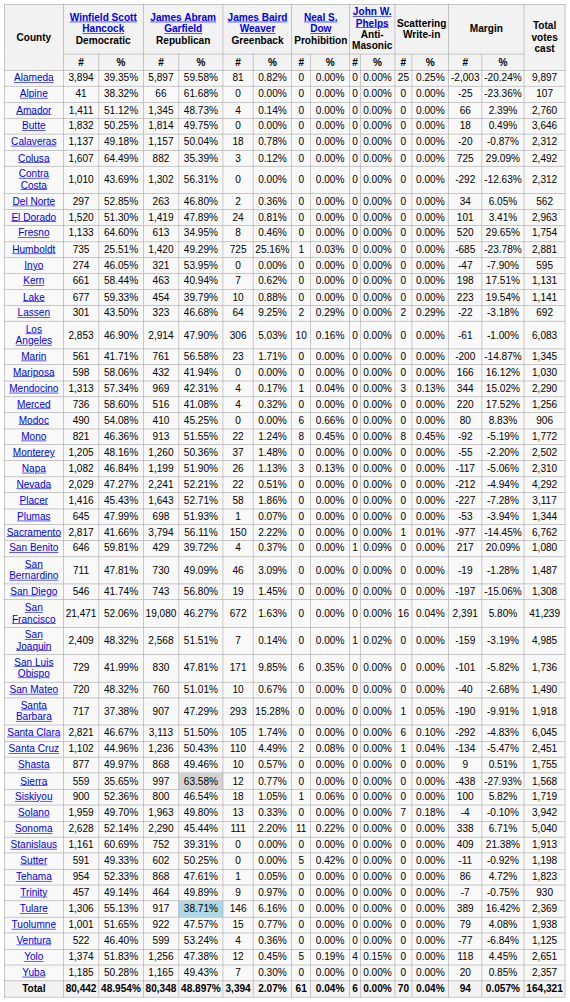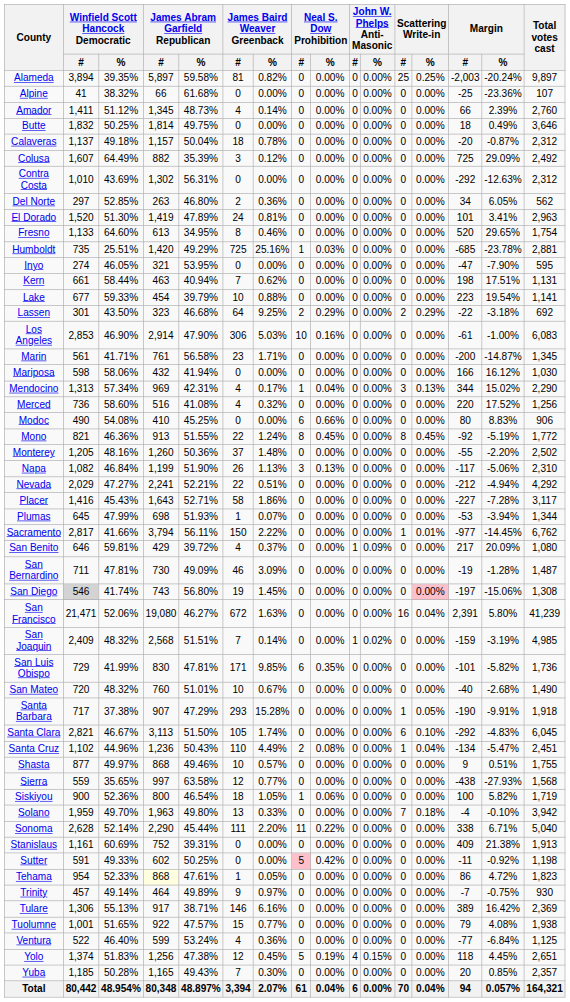(81, 592) no background -> (81, 592) lightgrey background
(430, 592) no background -> (430, 592) pink background
(201, 781) lightgrey background -> (201, 781) no background
(301, 861) no background -> (301, 861) pink background
(161, 877) no background -> (161, 877) lightyellow background
(201, 909) lightblue background -> (201, 909) no background
